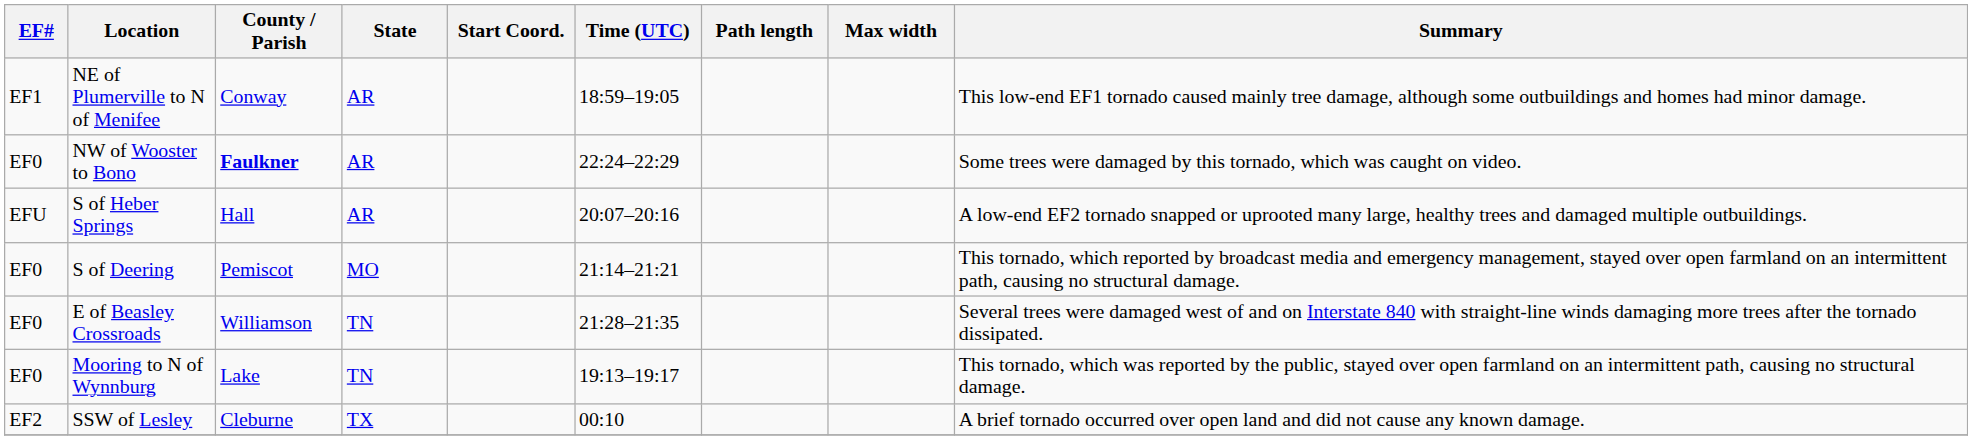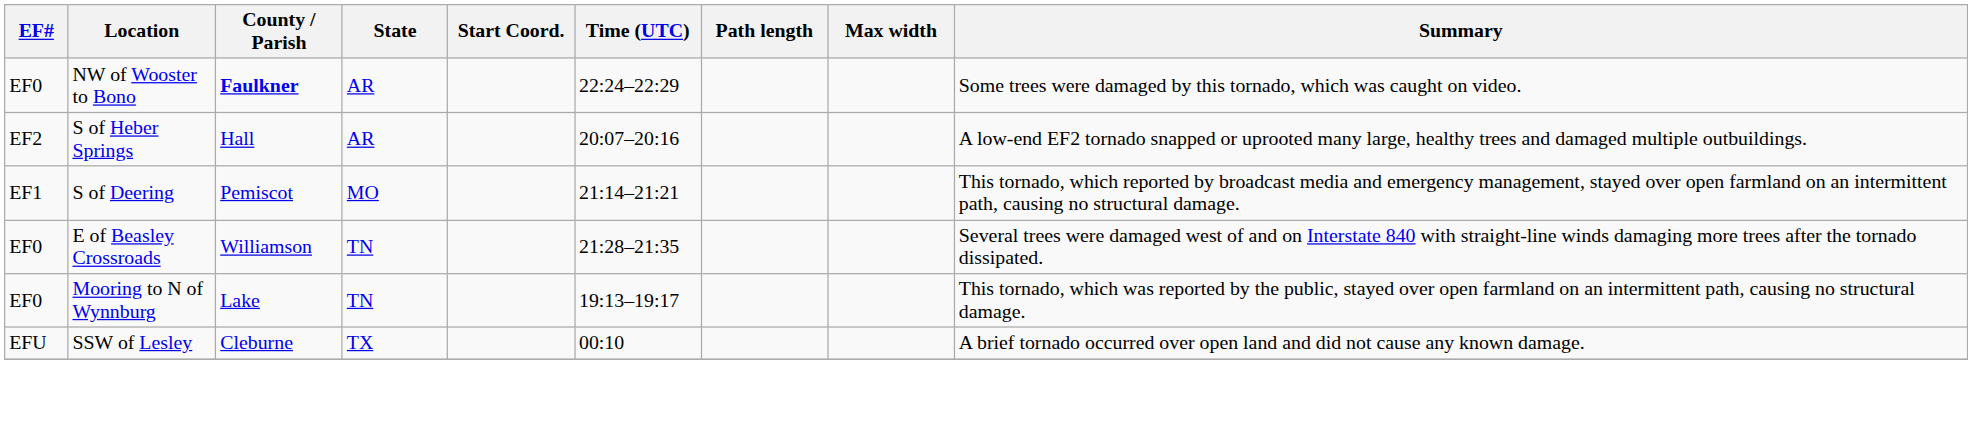- row: (139, 96)
(28, 215) EFU -> (26, 138) EF2
(26, 268) EF0 -> (26, 192) EF1
(26, 419) EF2 -> (28, 342) EFU
